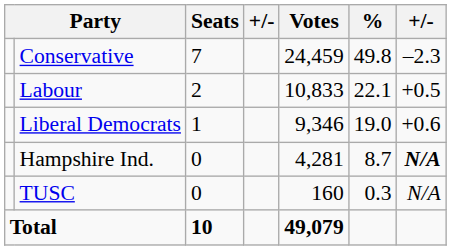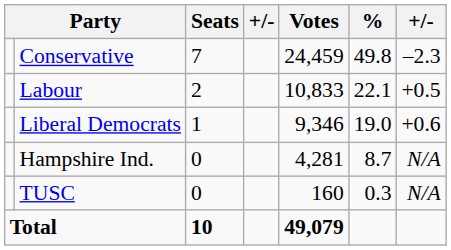(423, 158) bold -> (424, 158) normal
